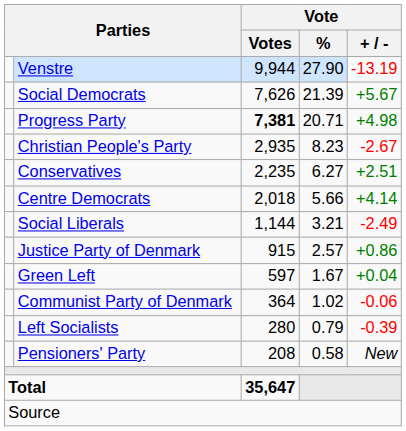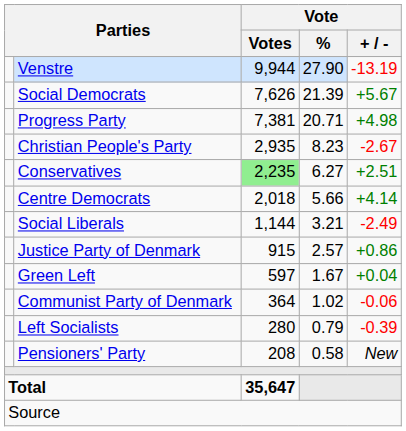(275, 120) bold -> (275, 120) normal
(275, 172) no background -> (275, 172) lightgreen background
